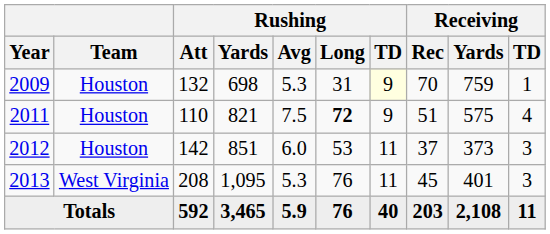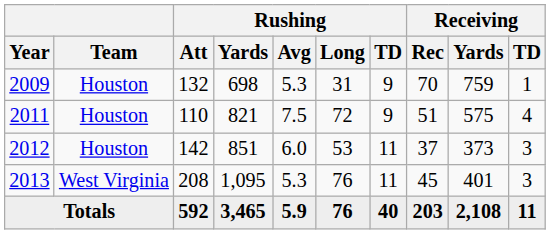(388, 84) lightyellow background -> (388, 84) no background
(342, 116) bold -> (342, 116) normal
